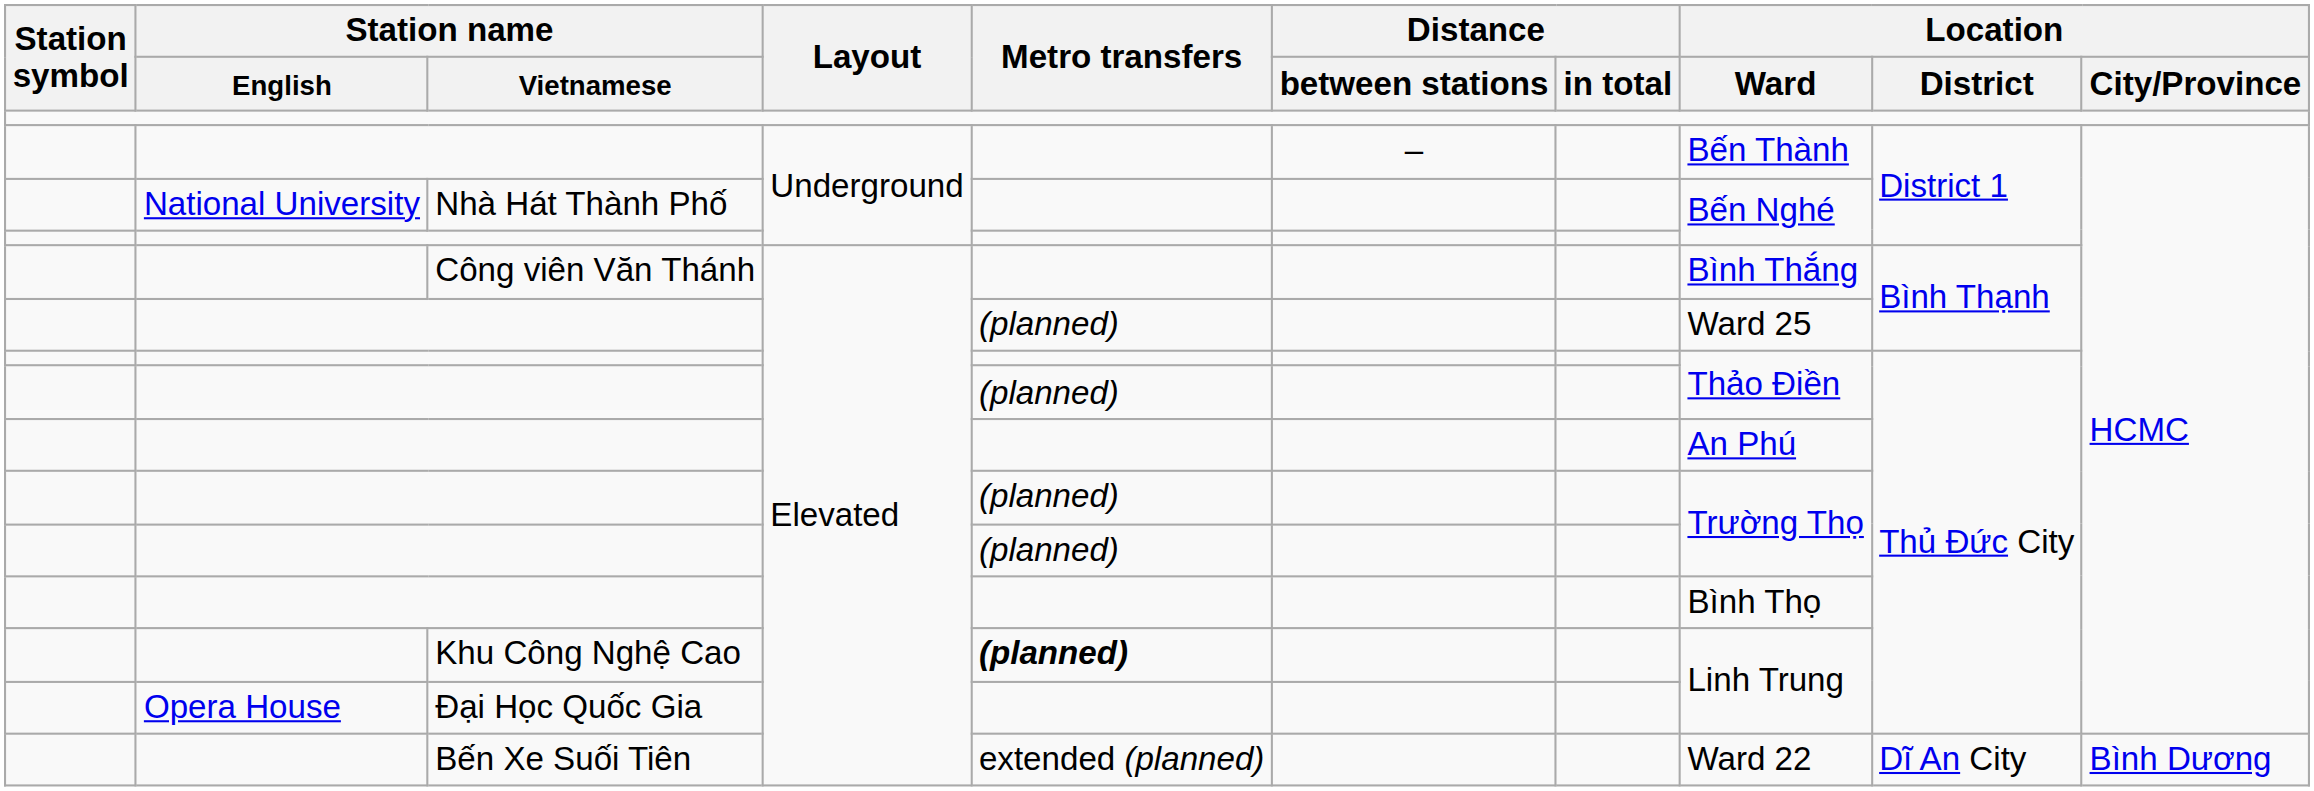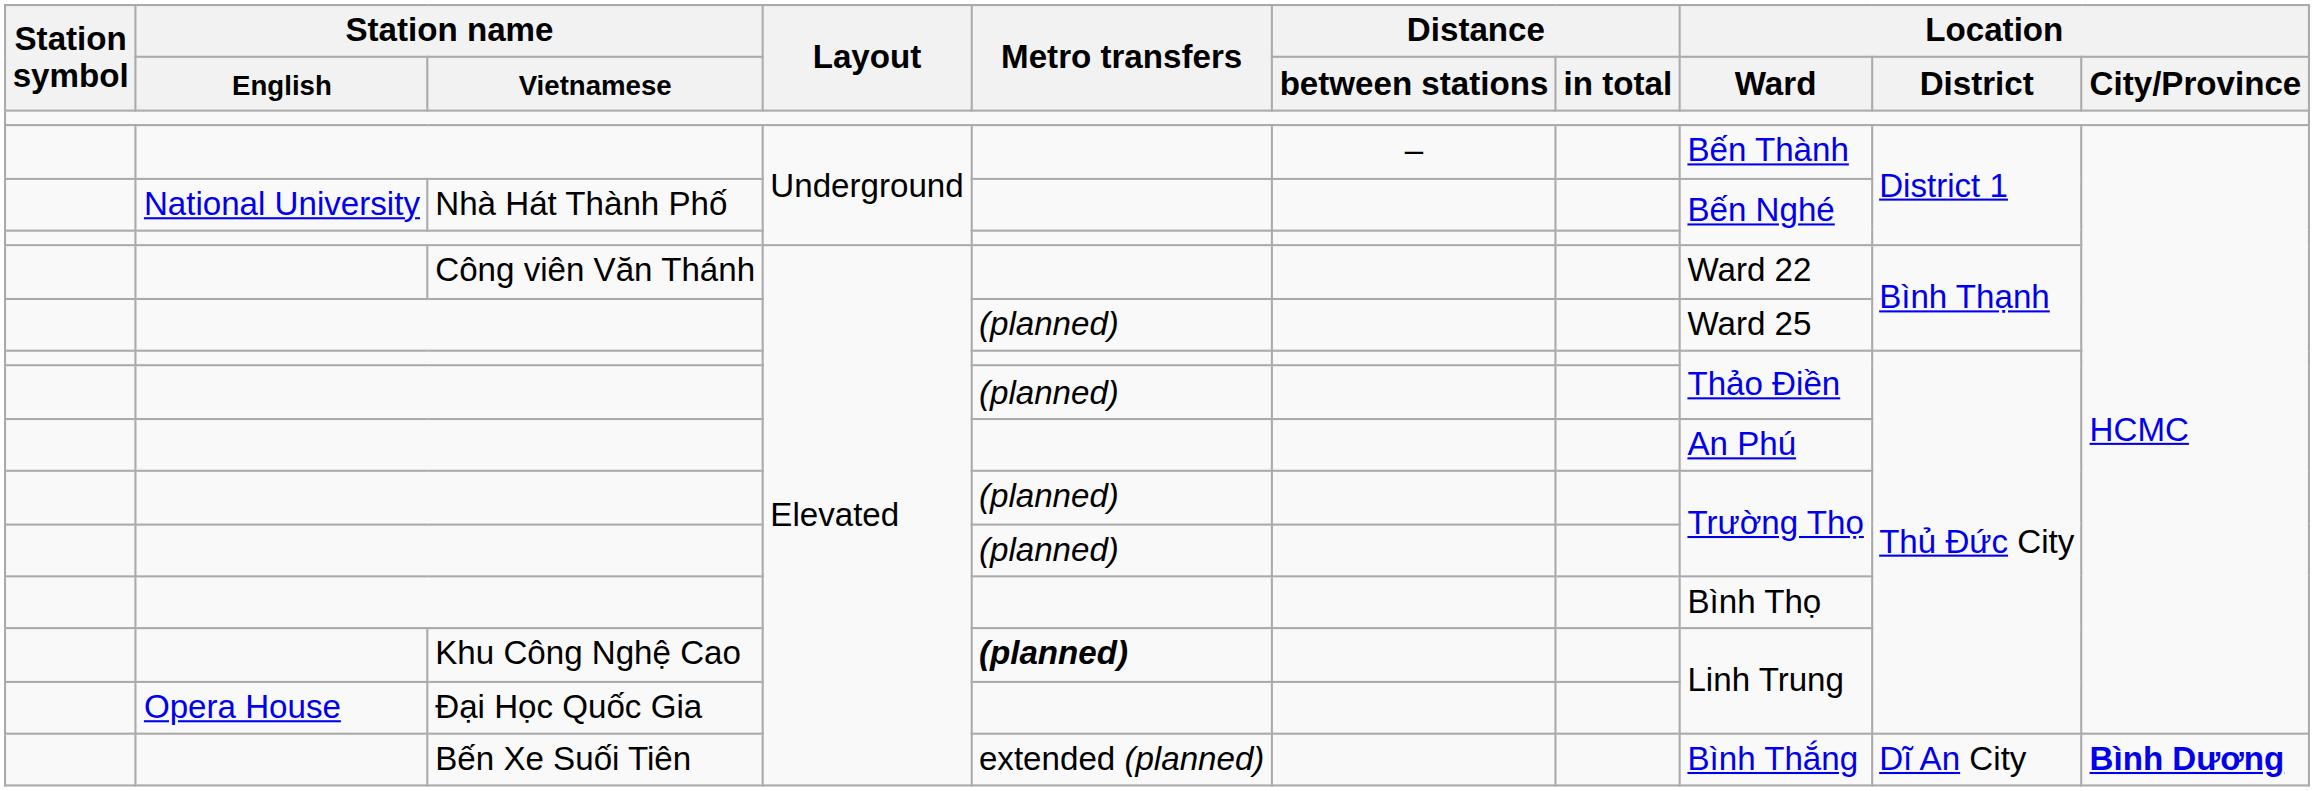(1773, 271) Bình Thắng -> (1749, 271) Ward 22
(1749, 759) Ward 22 -> (1773, 759) Bình Thắng
(2181, 759) normal -> (2187, 759) bold
